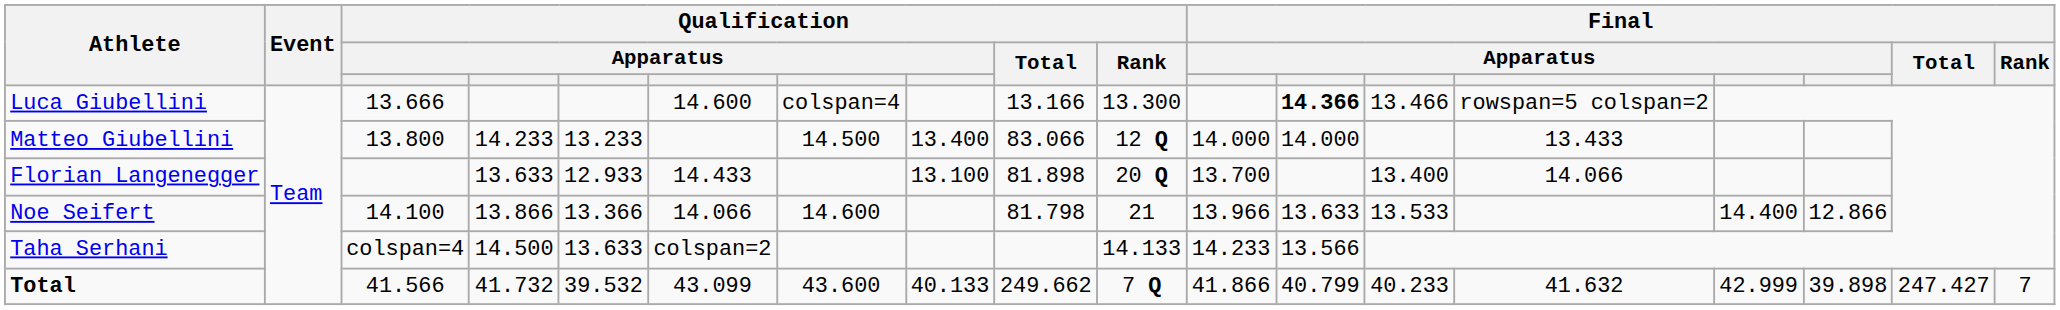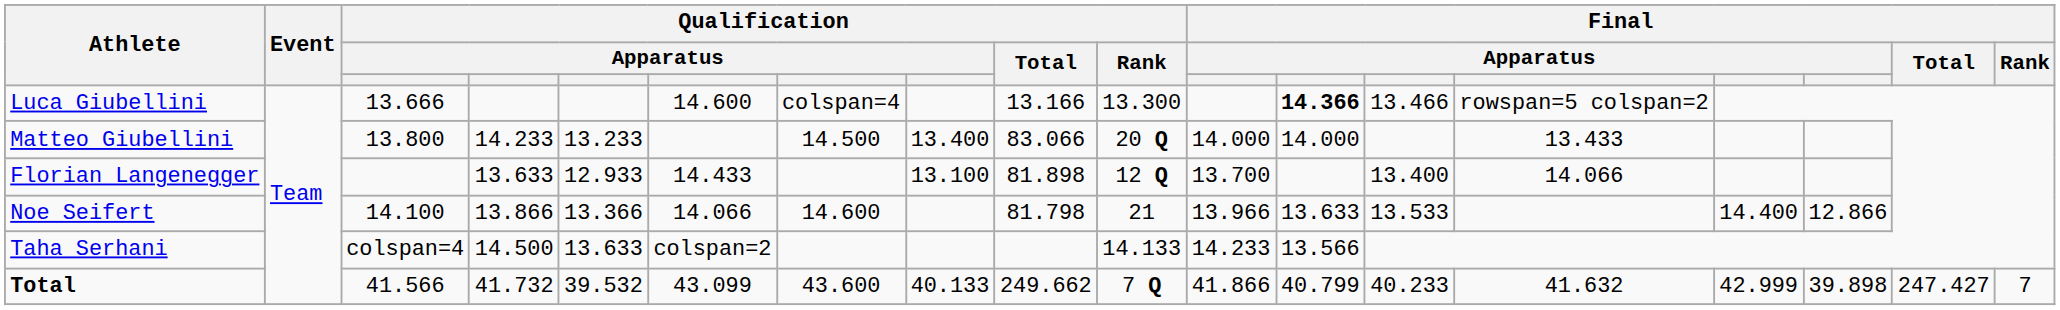(1142, 139) 12 Q -> (1142, 139) 20 Q
(1142, 176) 20 Q -> (1142, 176) 12 Q
